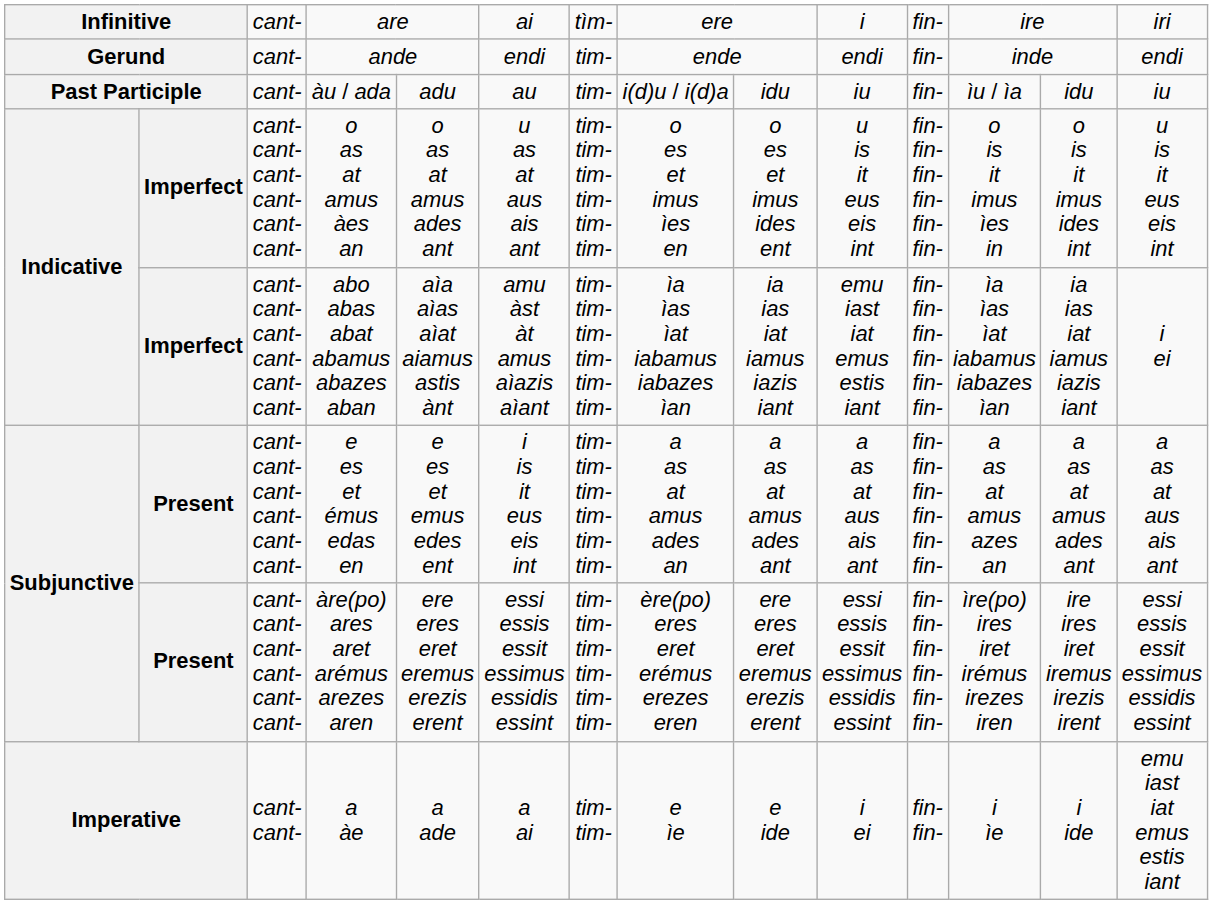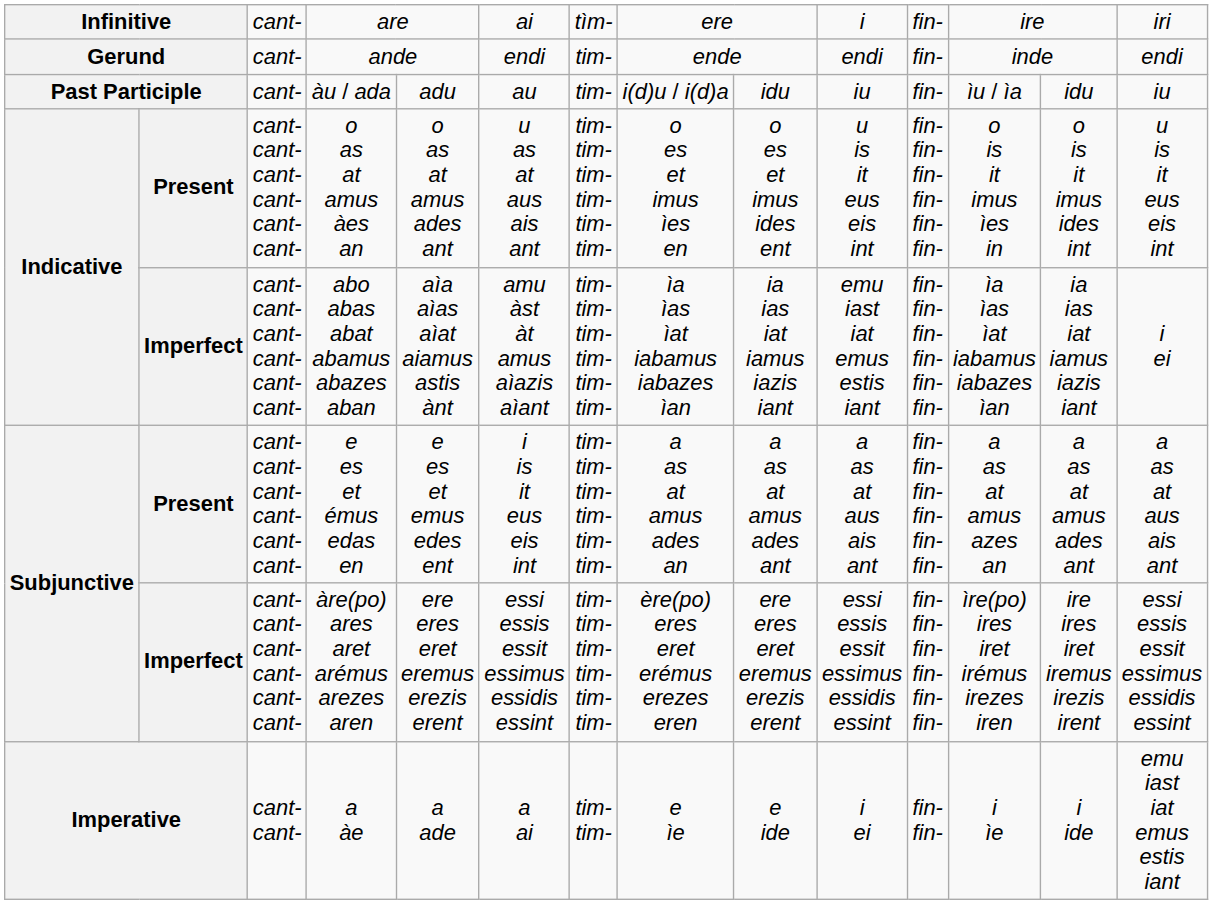(193, 187) Imperfect -> (193, 187) Present
(193, 662) Present -> (193, 662) Imperfect
